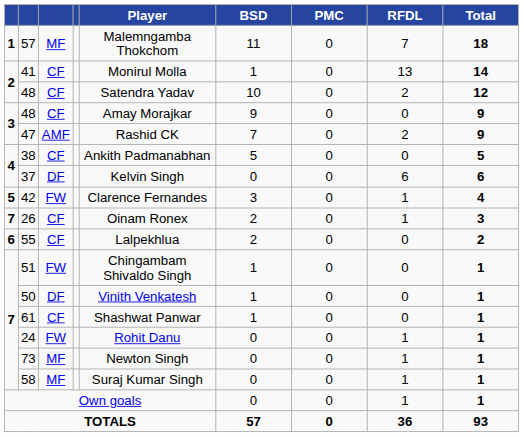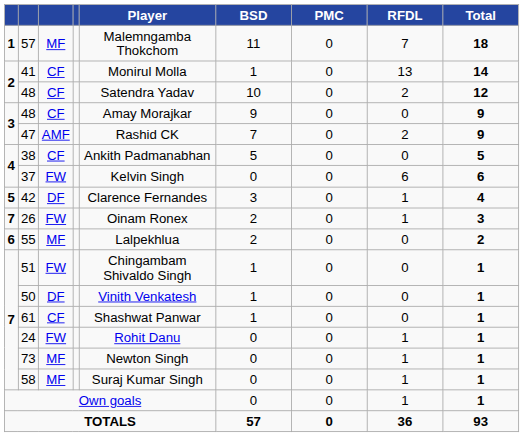(56, 176) DF -> (56, 176) FW
(56, 197) FW -> (56, 197) DF
(56, 218) CF -> (56, 218) FW
(56, 239) CF -> (56, 239) MF
